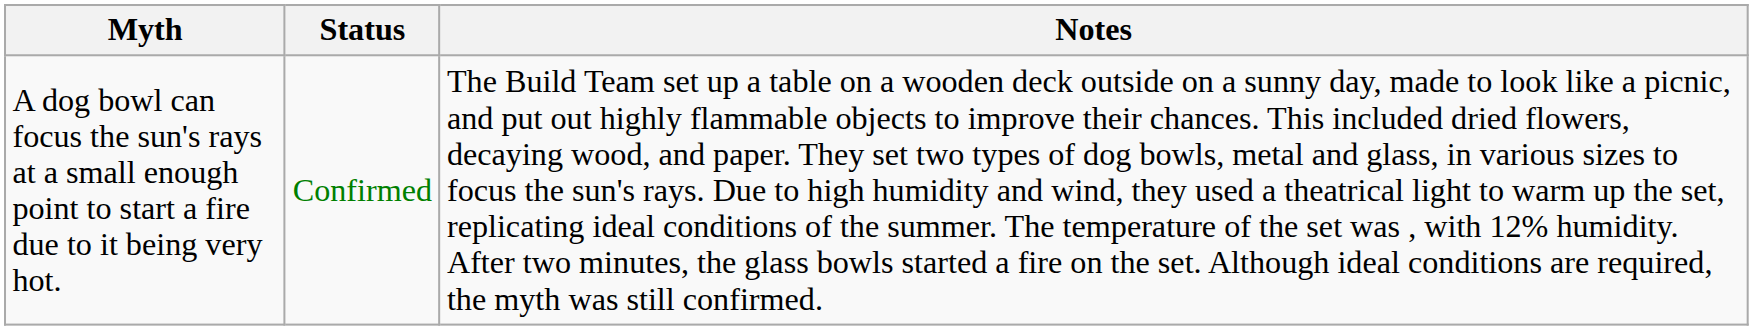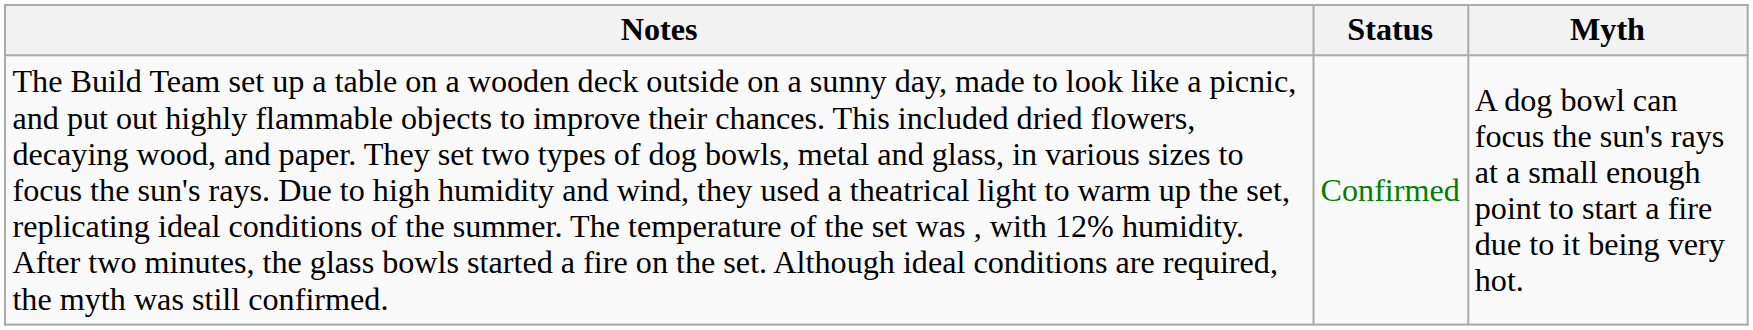columns swapped: (145, 30) <-> (1094, 30)
